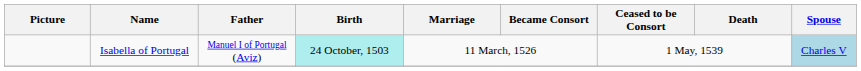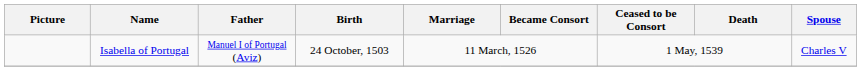(349, 50) paleturquoise background -> (349, 50) no background
(824, 50) lightblue background -> (824, 50) no background
